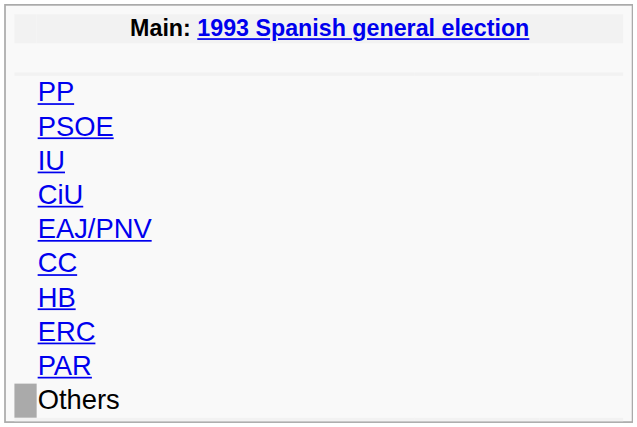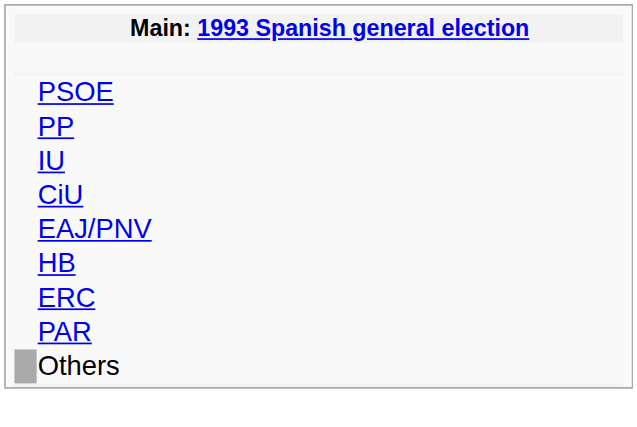rows swapped: (25, 128) <-> (25, 94)
- row: (25, 265)
